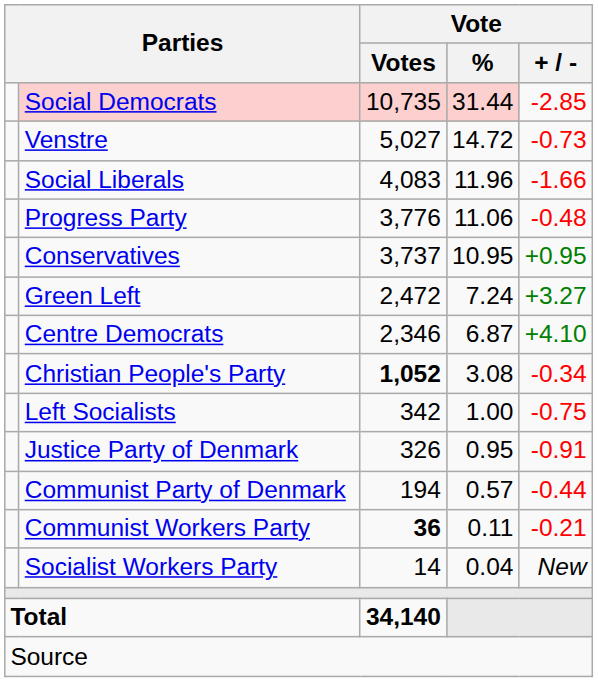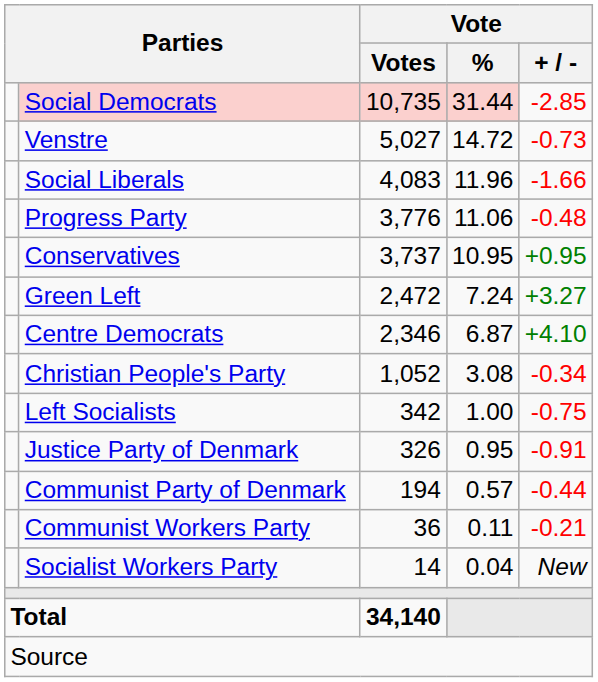(410, 373) bold -> (410, 373) normal
(427, 528) bold -> (427, 528) normal
